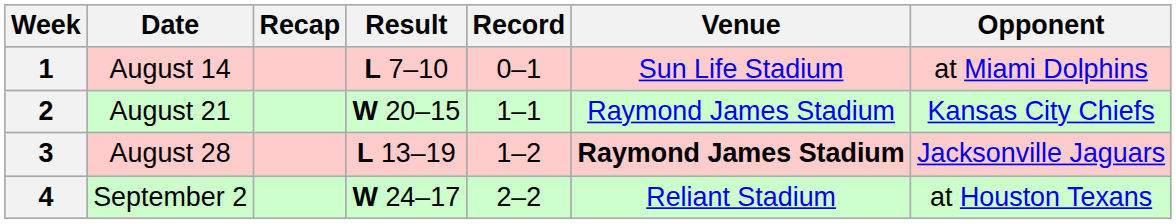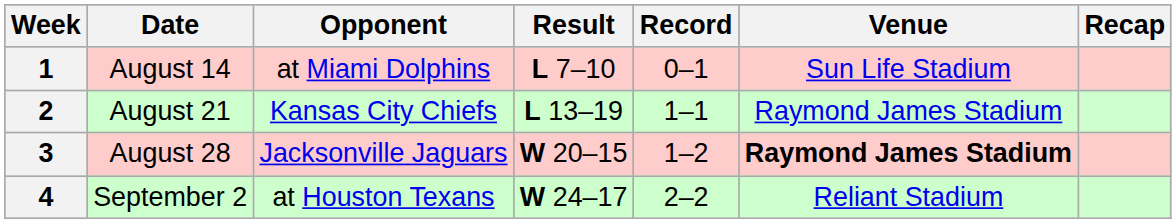columns swapped: (1041, 25) <-> (300, 25)
(406, 111) W 20–15 -> (574, 111) L 13–19
(406, 153) L 13–19 -> (574, 153) W 20–15
